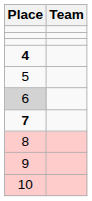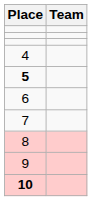(25, 55) bold -> (25, 55) normal
(25, 77) normal -> (25, 77) bold
(25, 98) lightgrey background -> (25, 98) no background
(25, 120) bold -> (25, 120) normal
(25, 185) normal -> (25, 185) bold
